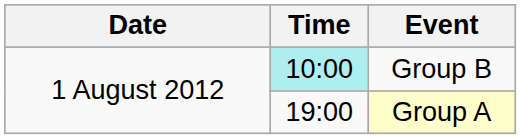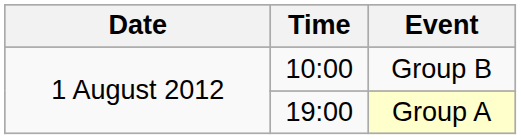(319, 68) paleturquoise background -> (319, 68) no background
